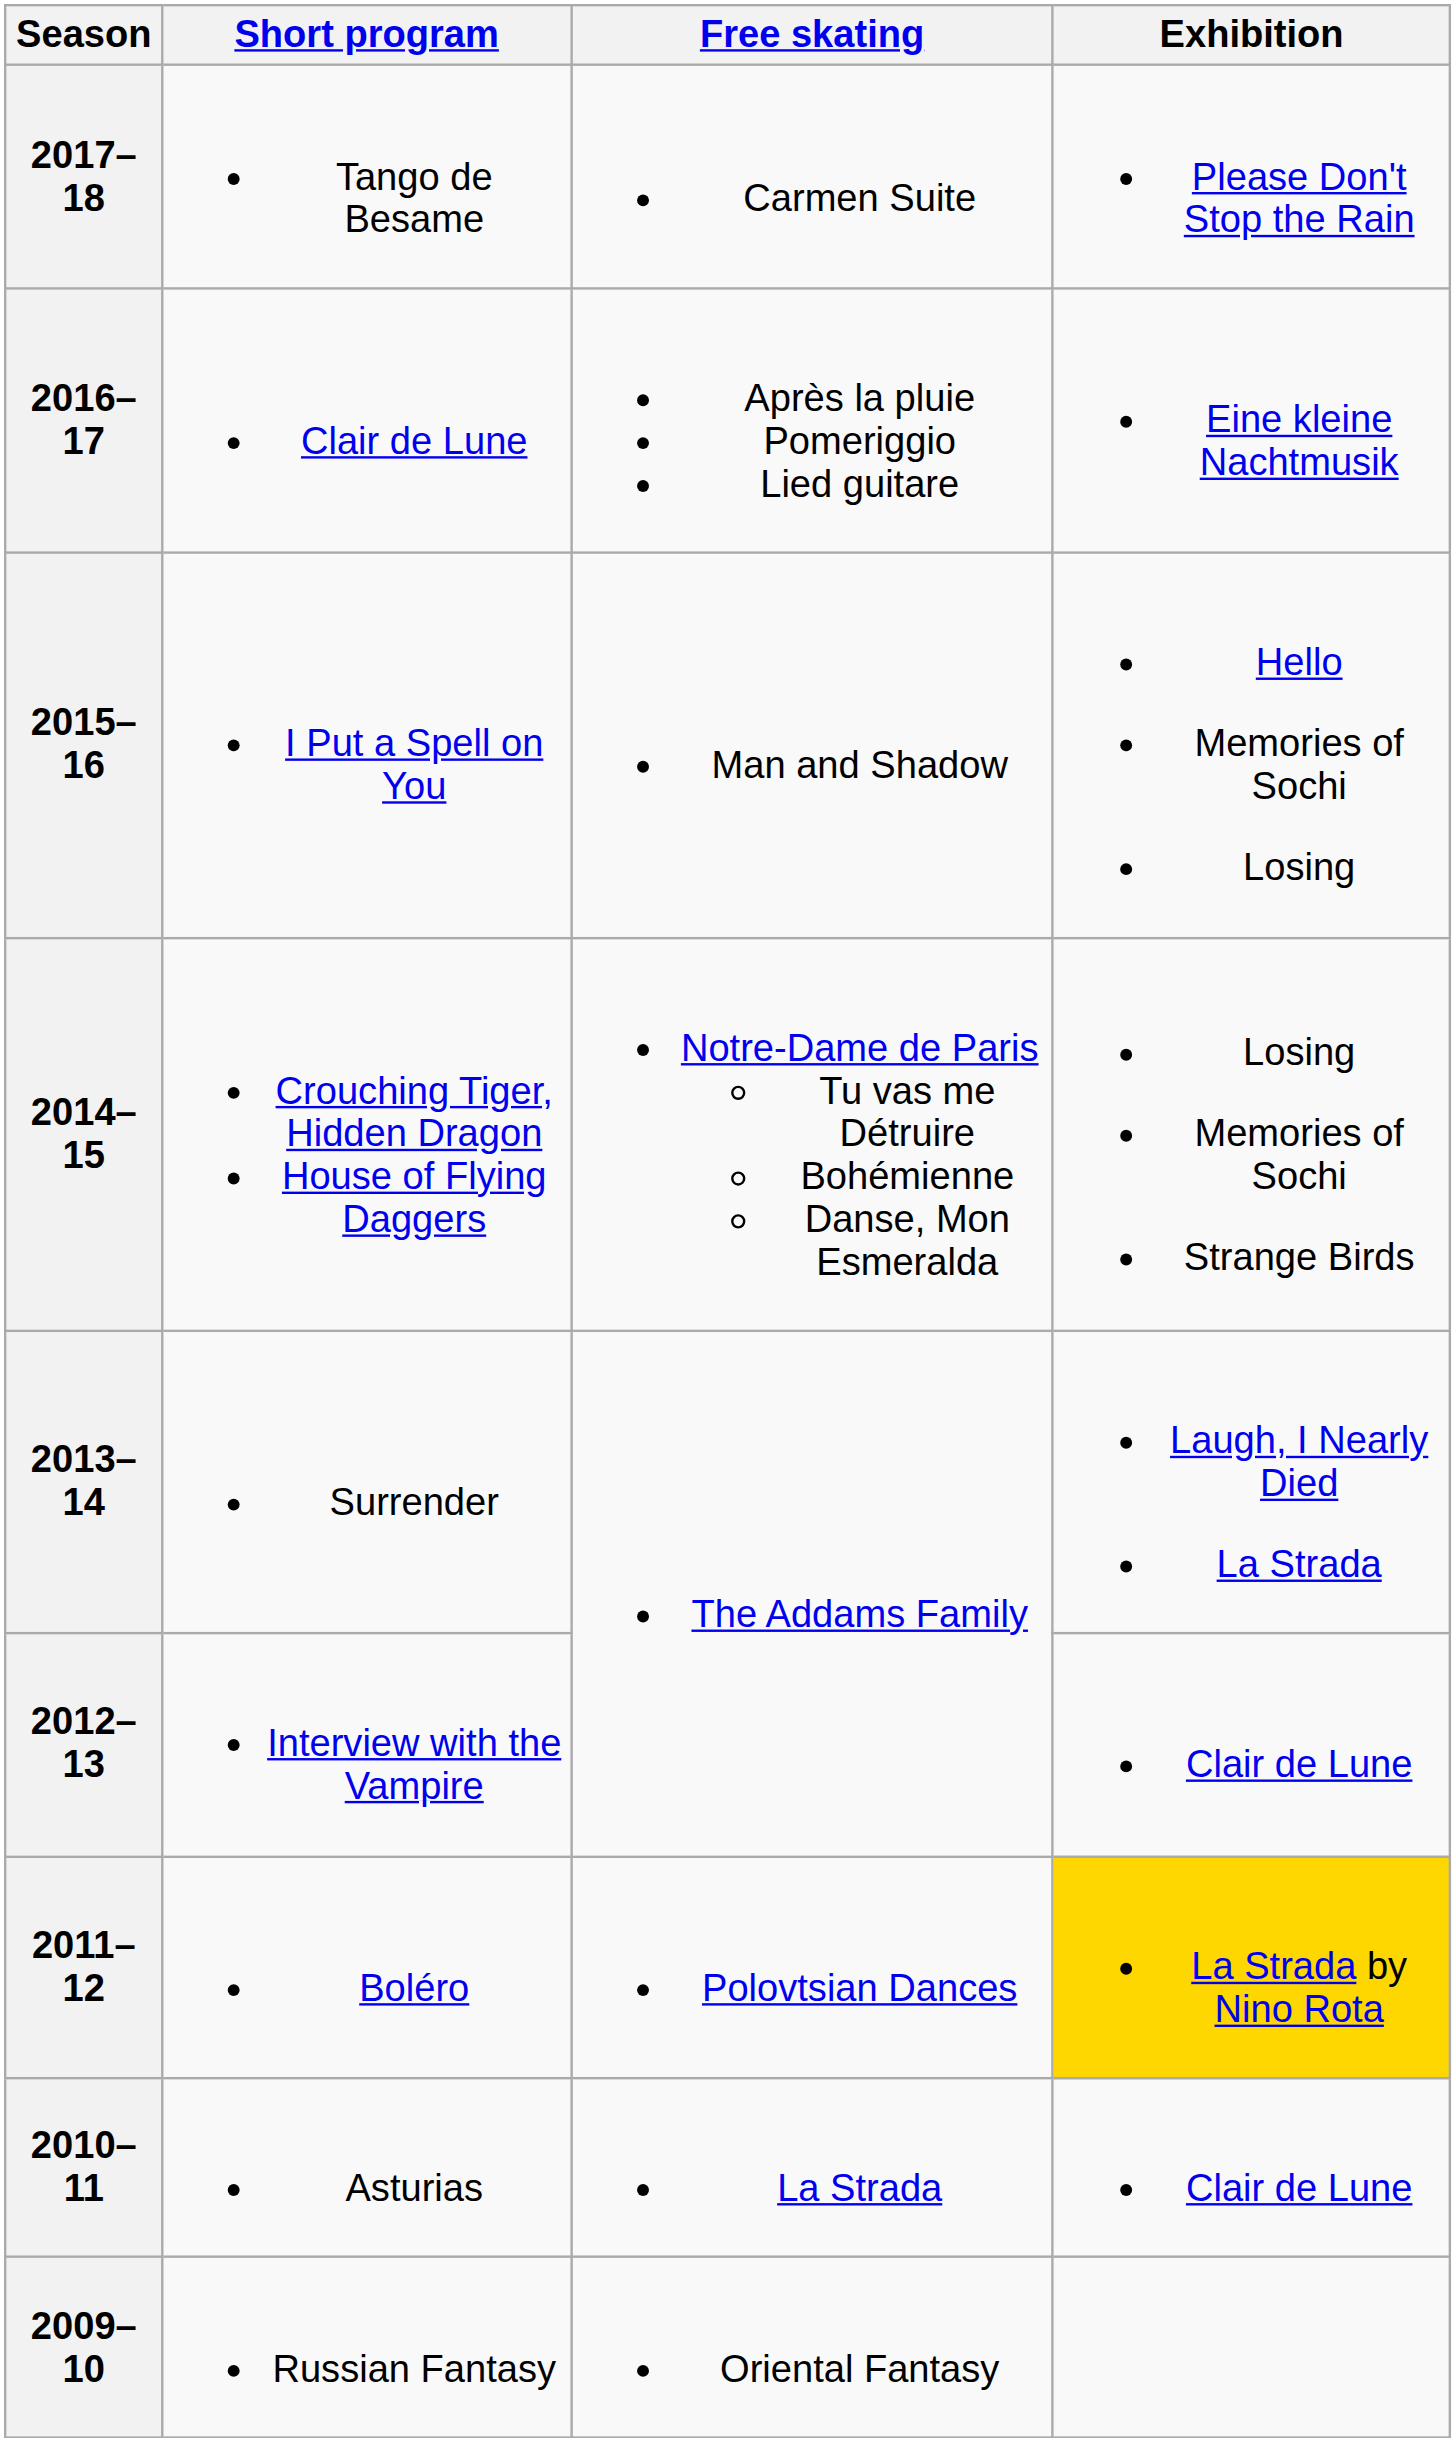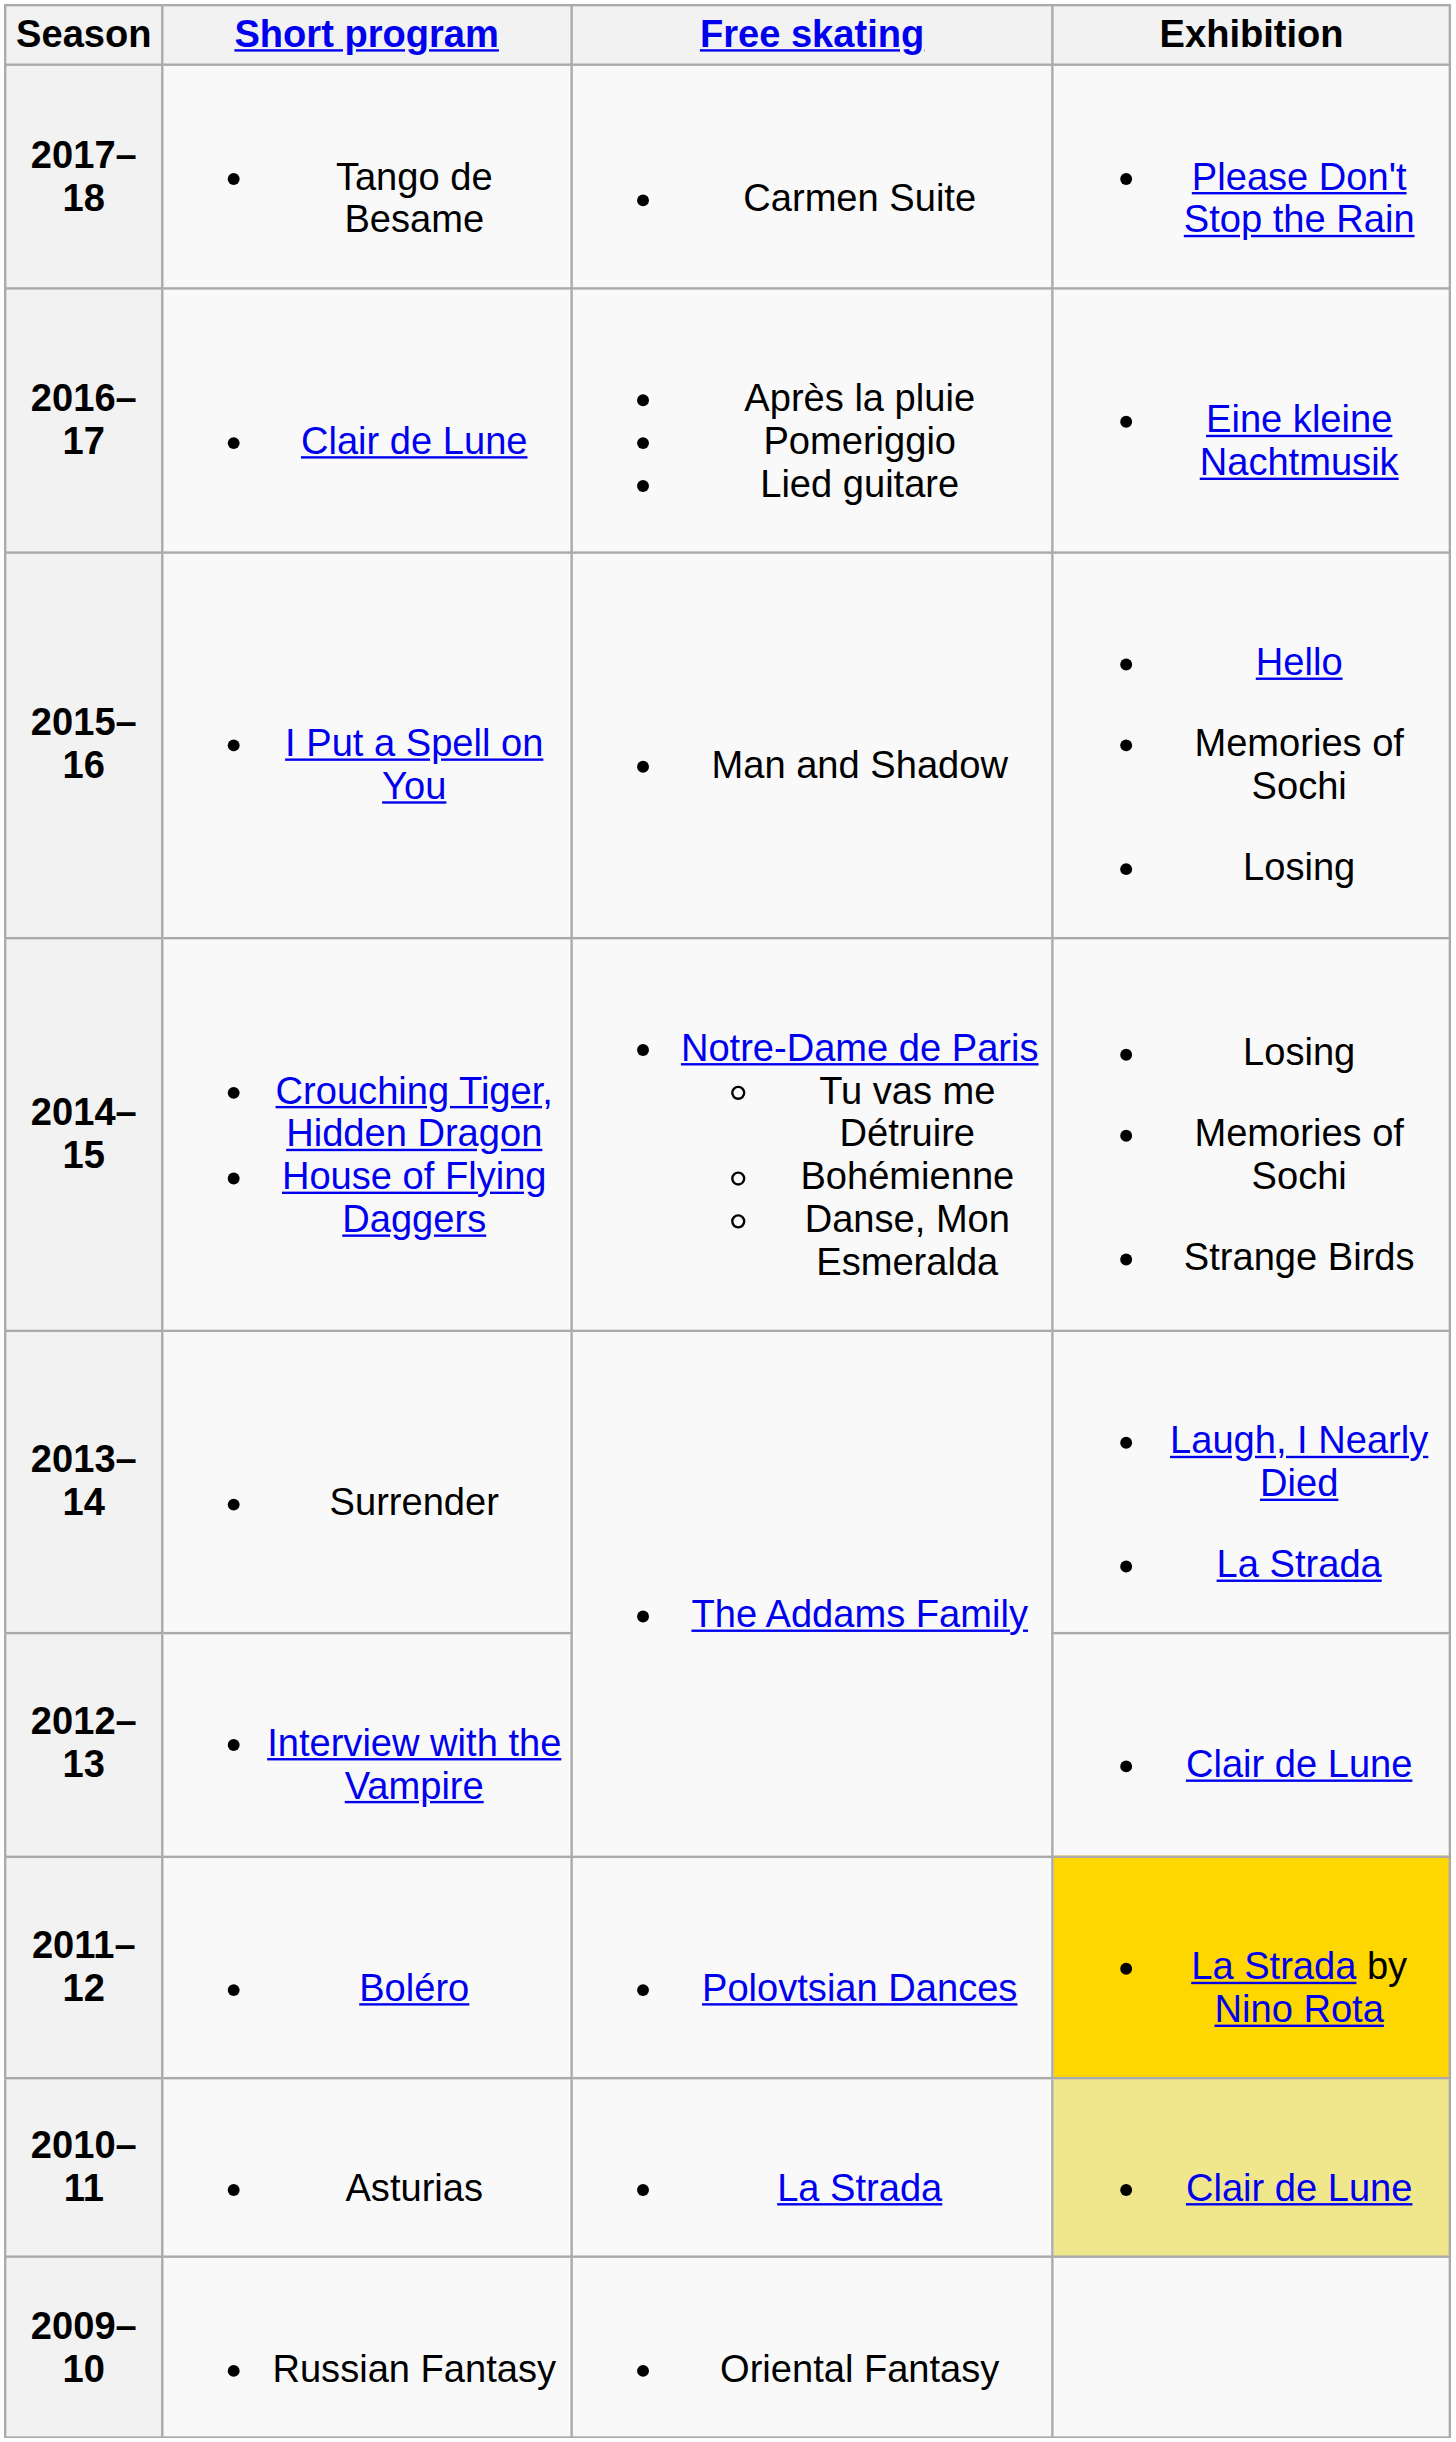(1252, 2189) no background -> (1252, 2189) khaki background
